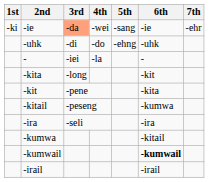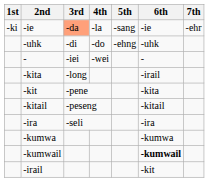(100, 28) -wei -> (97, 28) -la
(97, 59) -la -> (100, 59) -wei
(148, 75) -kit -> (150, 75) -irail
(157, 106) -kumwa -> (153, 106) -kitail
(153, 138) -kitail -> (157, 138) -kumwa
(150, 169) -irail -> (148, 169) -kit
